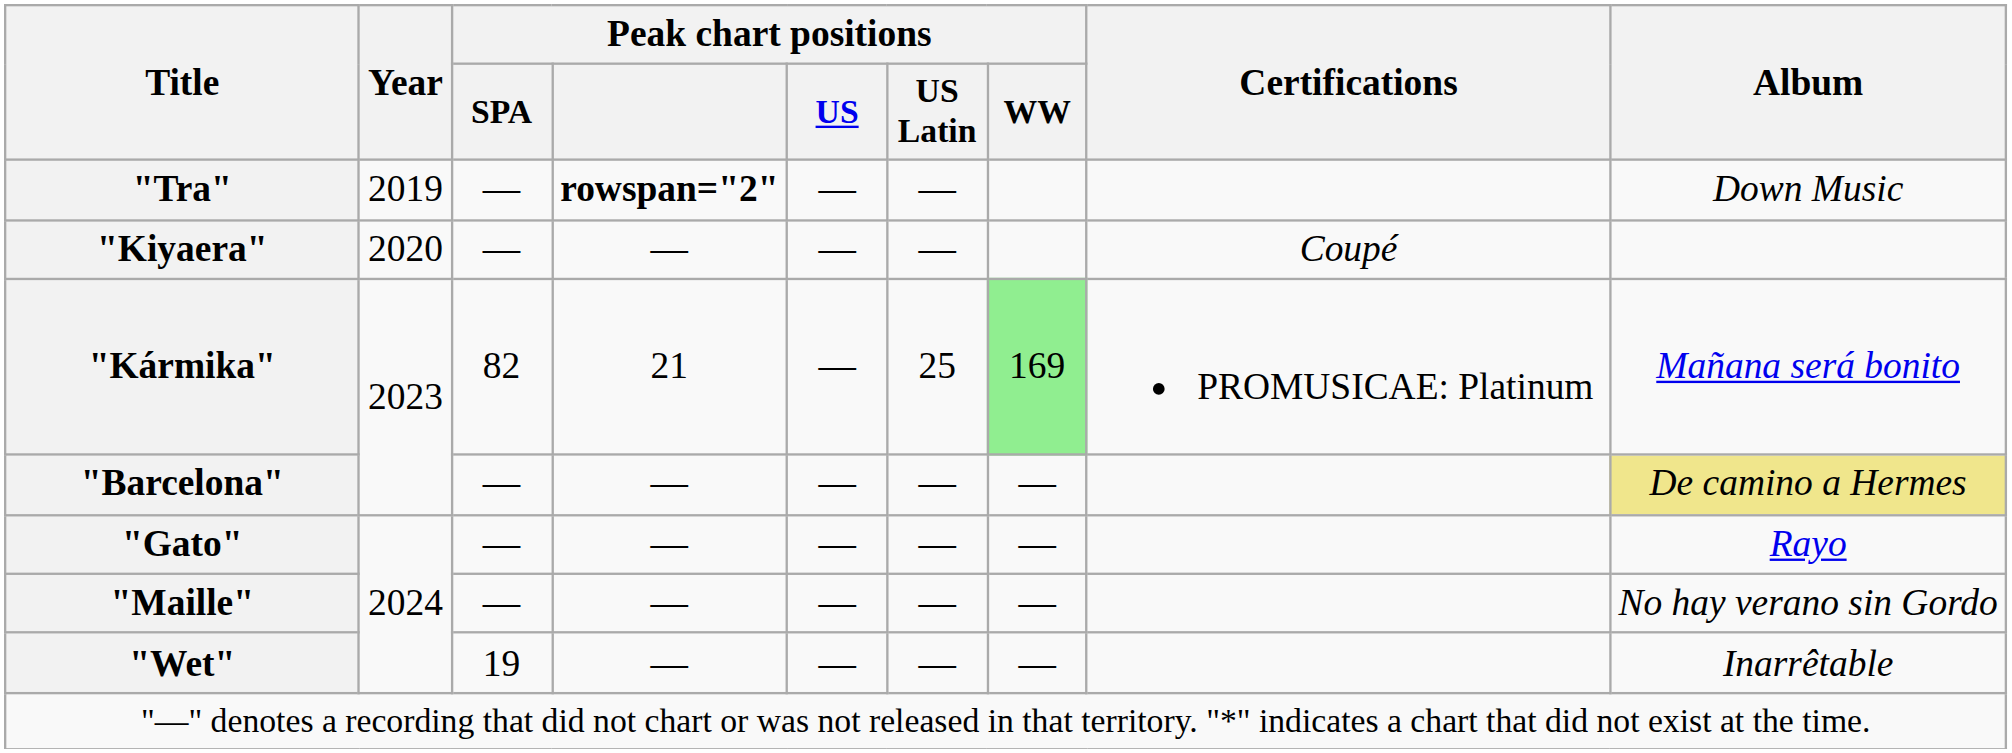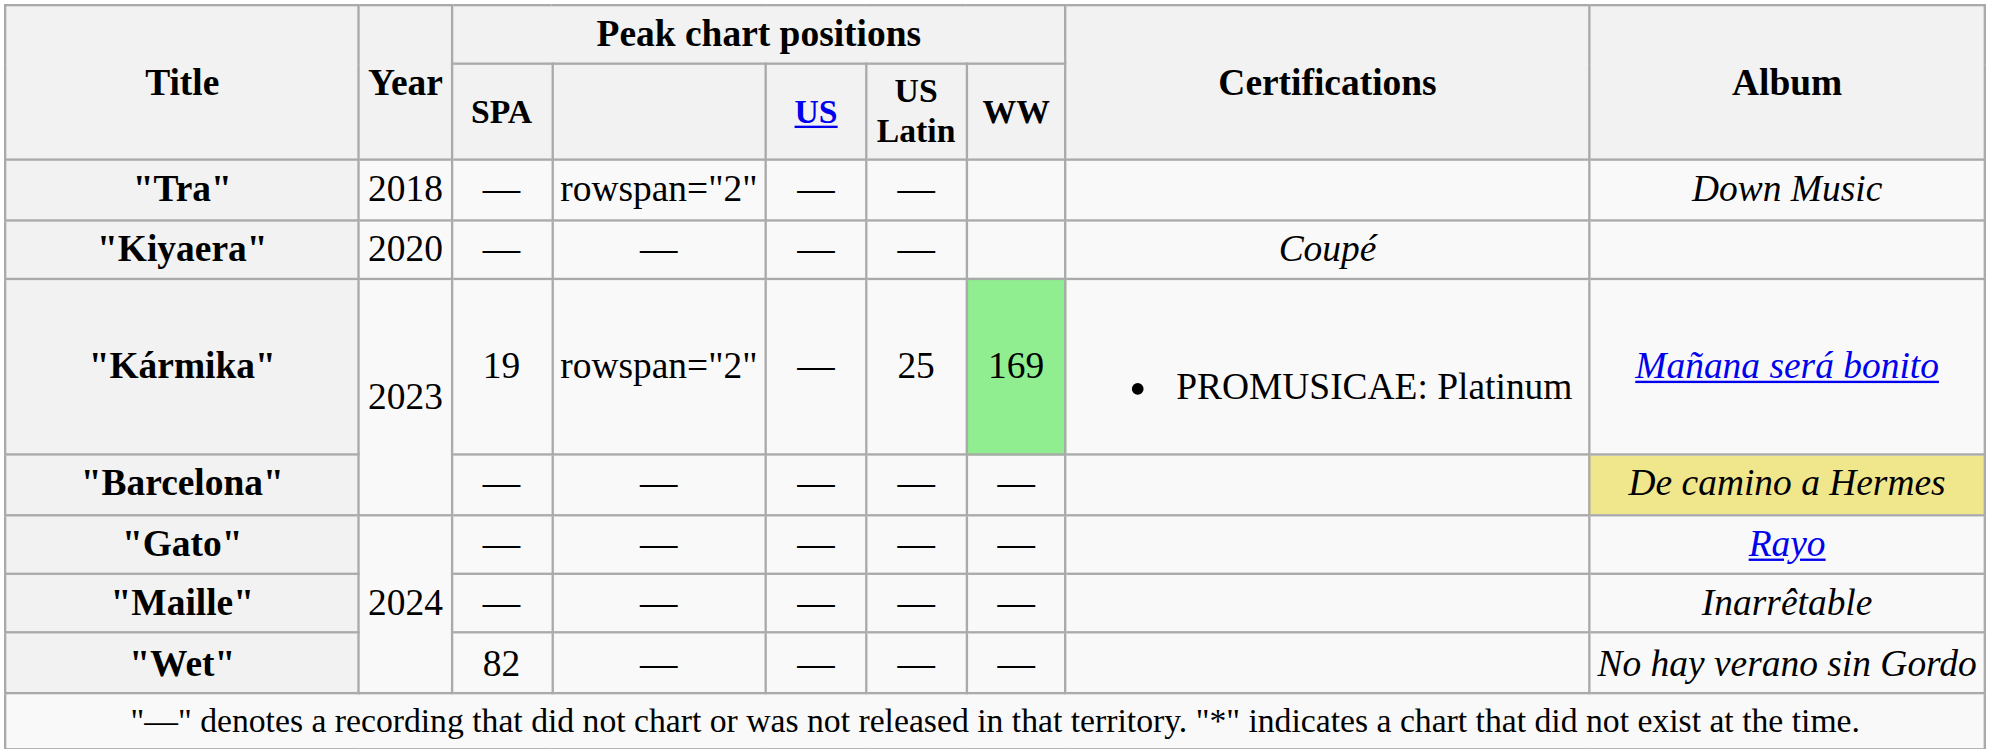(405, 188) 2019 -> (405, 188) 2018
(669, 188) bold -> (659, 188) normal
(502, 366) 82 -> (502, 366) 19
(669, 366) 21 -> (659, 366) rowspan="2"
(1808, 602) No hay verano sin Gordo -> (1787, 602) Inarrêtable
(502, 662) 19 -> (502, 662) 82
(1808, 662) Inarrêtable -> (1787, 662) No hay verano sin Gordo
